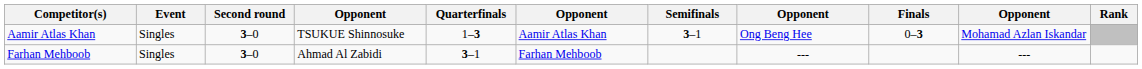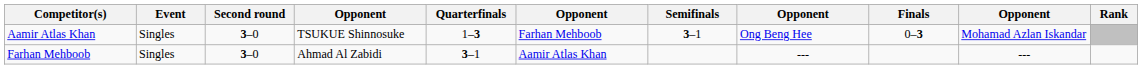(563, 34) Aamir Atlas Khan -> (560, 34) Farhan Mehboob
(560, 54) Farhan Mehboob -> (563, 54) Aamir Atlas Khan
